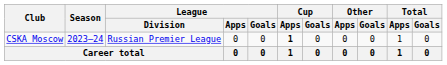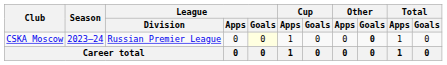(263, 39) no background -> (263, 39) lightyellow background
(290, 39) bold -> (290, 39) normal
(372, 39) normal -> (372, 39) bold
